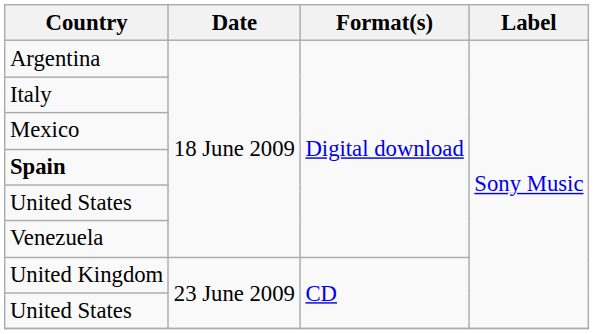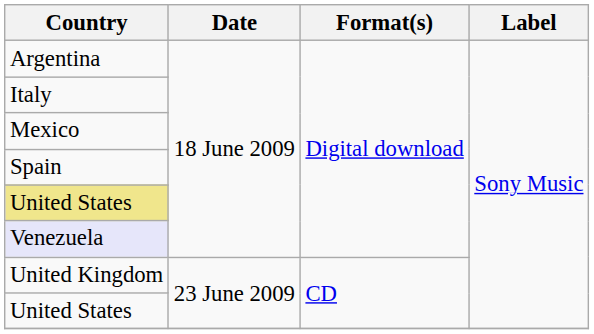(38, 166) bold -> (36, 166) normal
(71, 202) no background -> (71, 202) khaki background
(57, 238) no background -> (57, 238) lavender background
